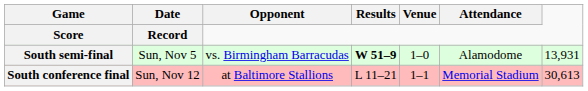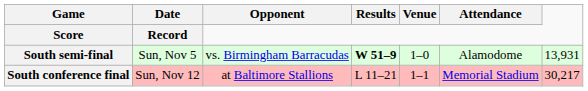(562, 75) 30,613 -> (562, 75) 30,217
